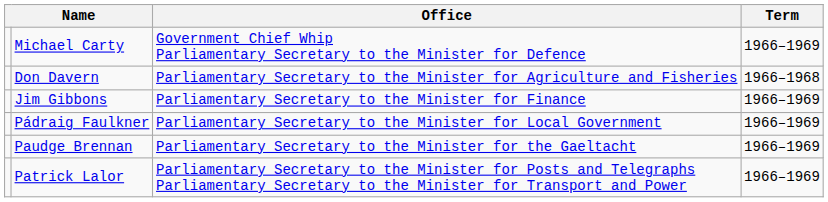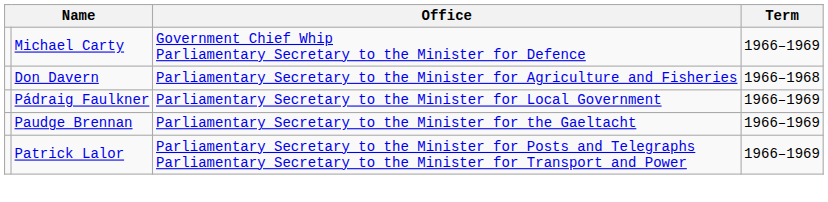- row: (61, 101)
